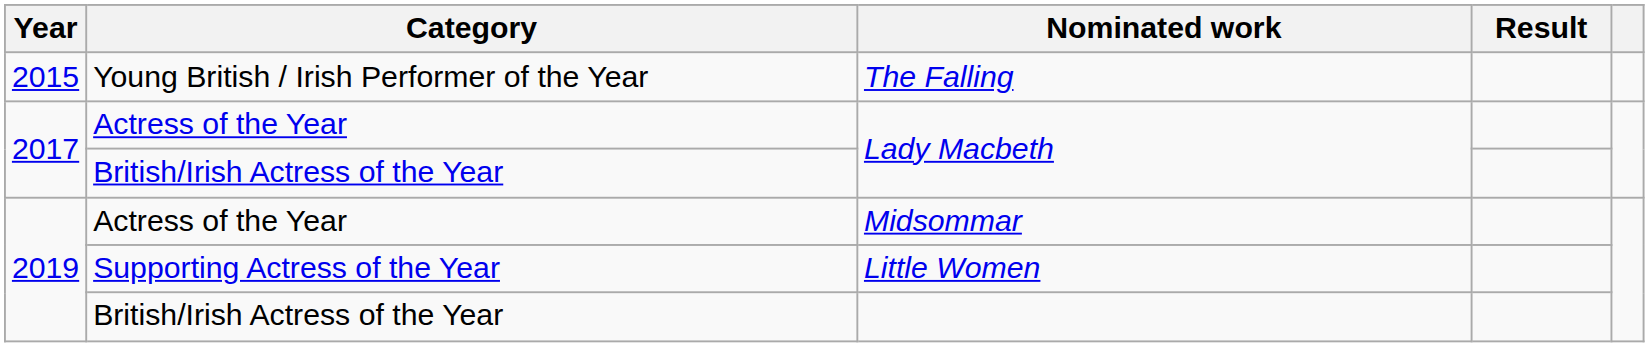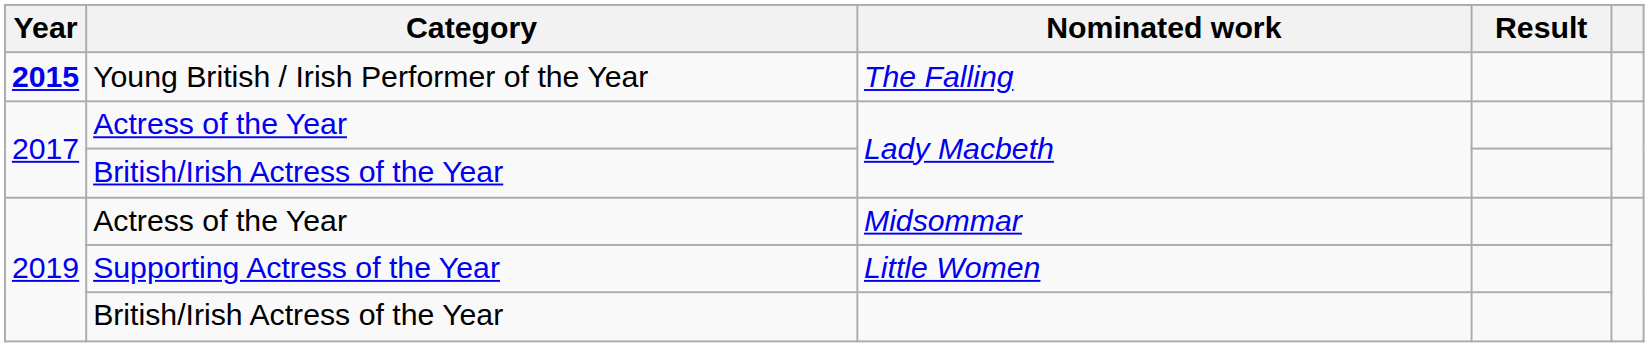(46, 76) normal -> (46, 76) bold
